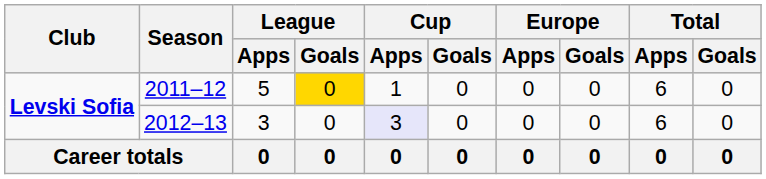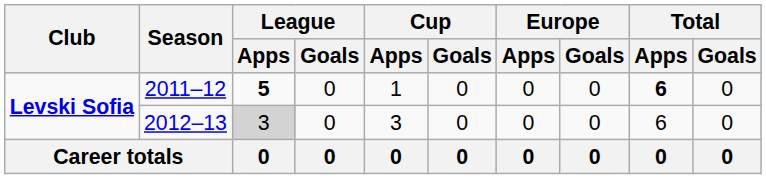(264, 89) normal -> (264, 89) bold
(330, 89) gold background -> (330, 89) no background
(661, 89) normal -> (661, 89) bold
(264, 123) no background -> (264, 123) lightgrey background
(396, 123) lavender background -> (396, 123) no background
